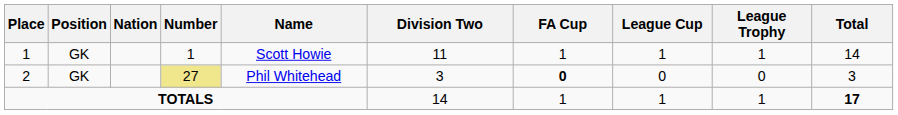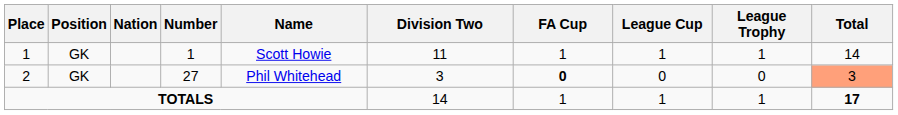(191, 76) khaki background -> (191, 76) no background
(852, 76) no background -> (852, 76) lightsalmon background
